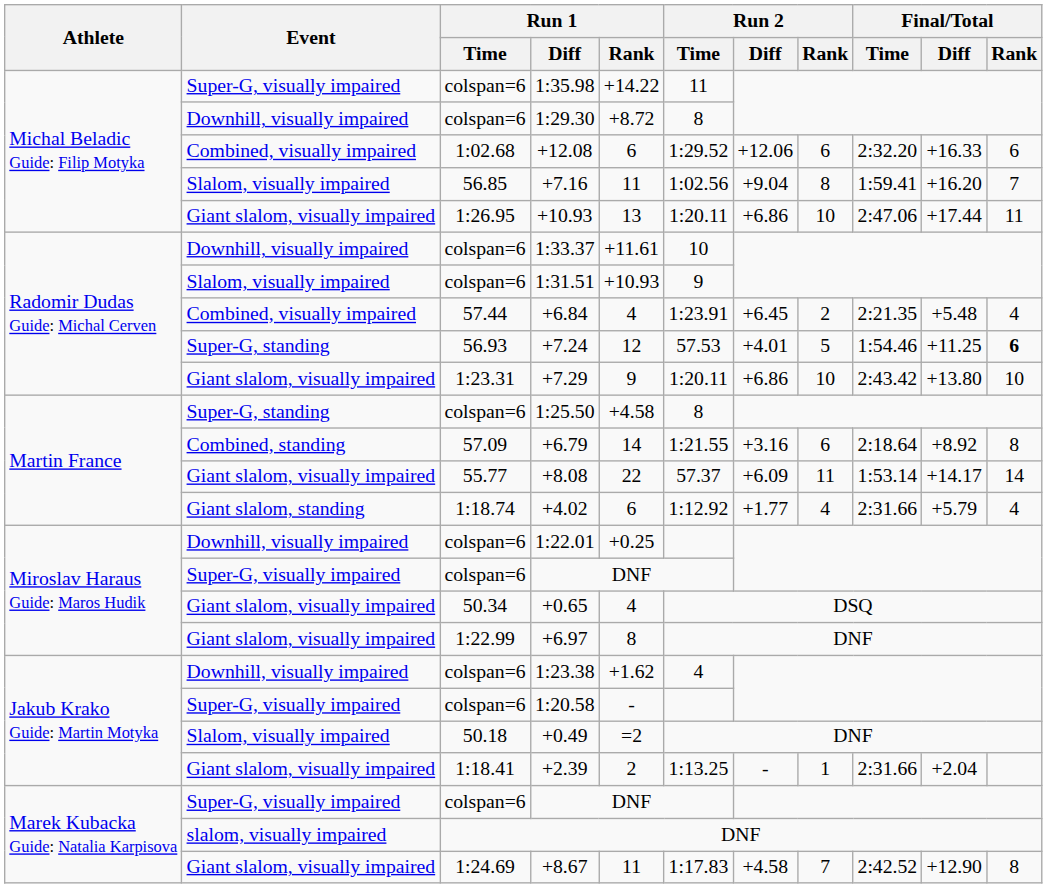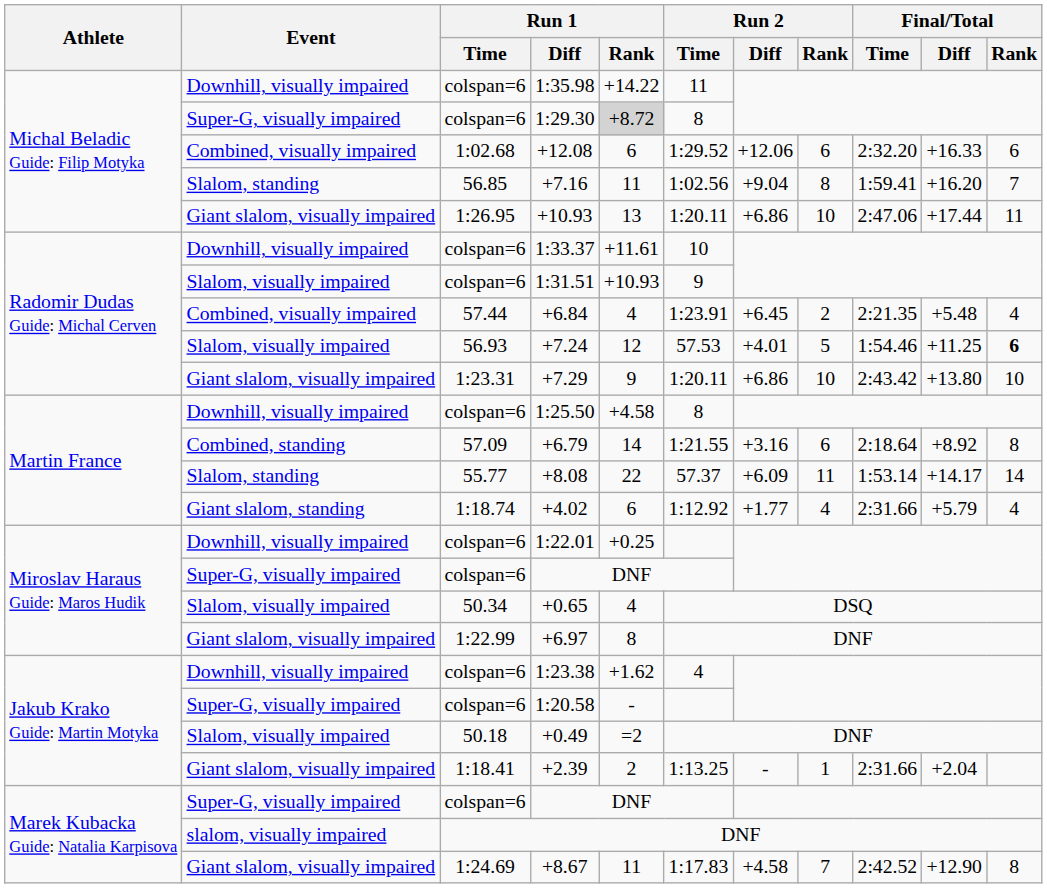(293, 86) Super-G, visually impaired -> (297, 86) Downhill, visually impaired
(297, 118) Downhill, visually impaired -> (293, 118) Super-G, visually impaired
(632, 118) no background -> (632, 118) lightgrey background
(288, 183) Slalom, visually impaired -> (253, 183) Slalom, standing
(258, 346) Super-G, standing -> (288, 346) Slalom, visually impaired
(258, 411) Super-G, standing -> (297, 411) Downhill, visually impaired
(311, 476) Giant slalom, visually impaired -> (253, 476) Slalom, standing
(311, 606) Giant slalom, visually impaired -> (288, 606) Slalom, visually impaired
